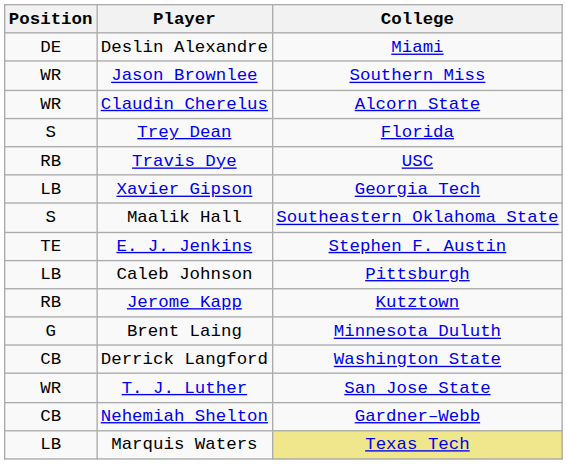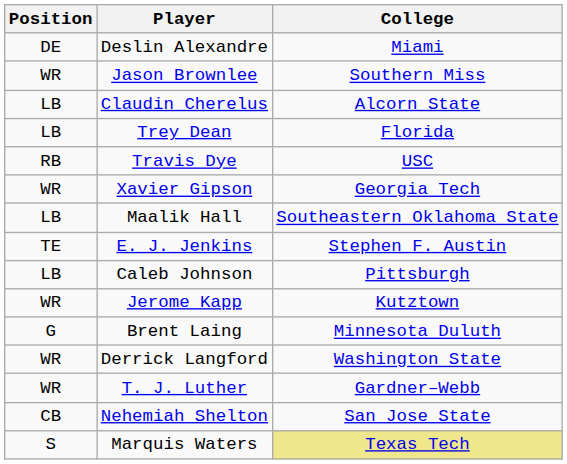(51, 104) WR -> (51, 104) LB
(51, 132) S -> (51, 132) LB
(51, 189) LB -> (51, 189) WR
(51, 218) S -> (51, 218) LB
(51, 303) RB -> (51, 303) WR
(51, 360) CB -> (51, 360) WR
(417, 388) San Jose State -> (417, 388) Gardner–Webb
(417, 416) Gardner–Webb -> (417, 416) San Jose State
(51, 445) LB -> (51, 445) S
